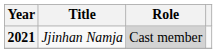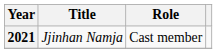(166, 37) lightgrey background -> (166, 37) no background
